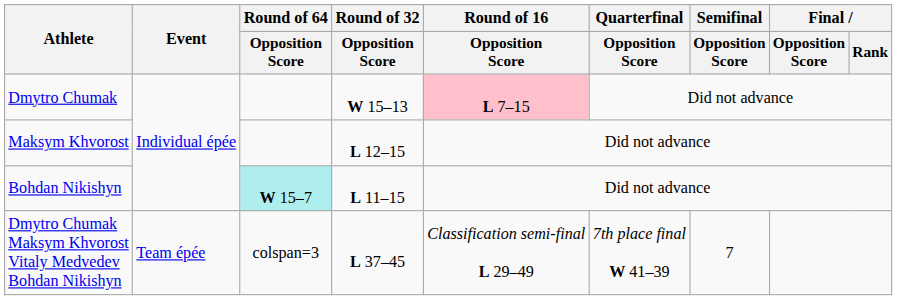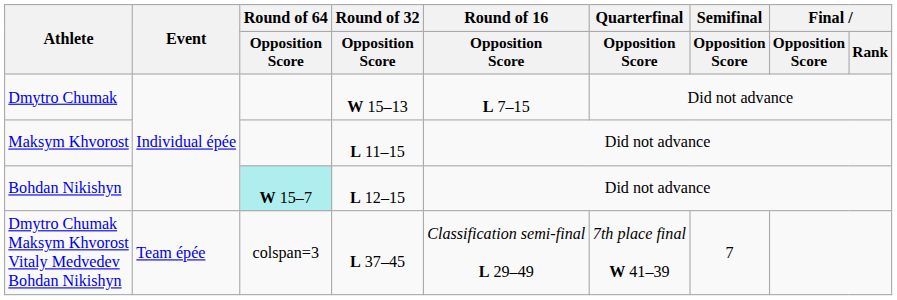(506, 106) pink background -> (506, 106) no background
(378, 152) L 12–15 -> (378, 152) L 11–15
(378, 198) L 11–15 -> (378, 198) L 12–15
